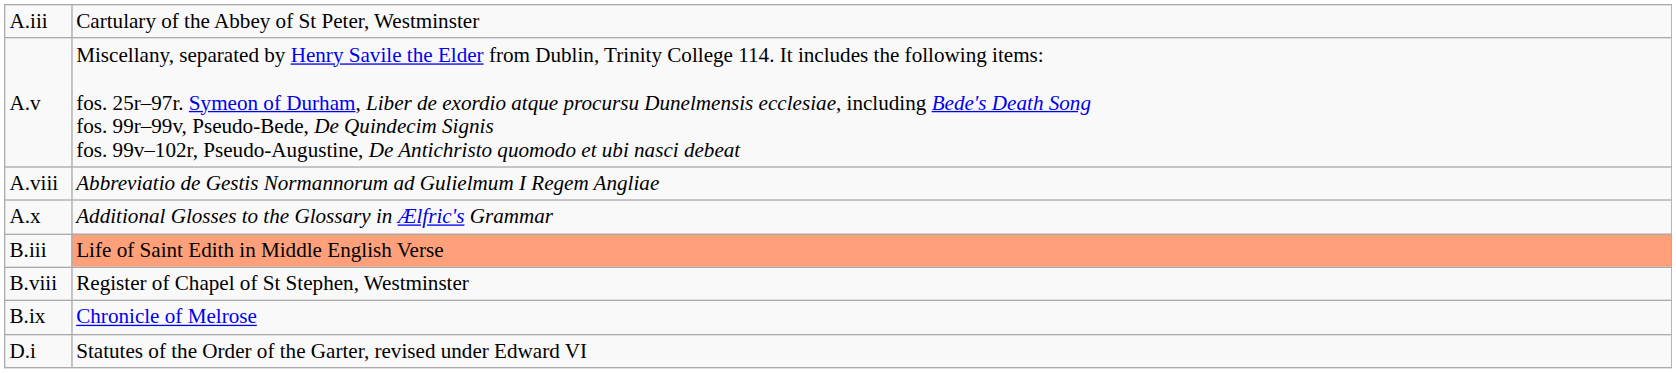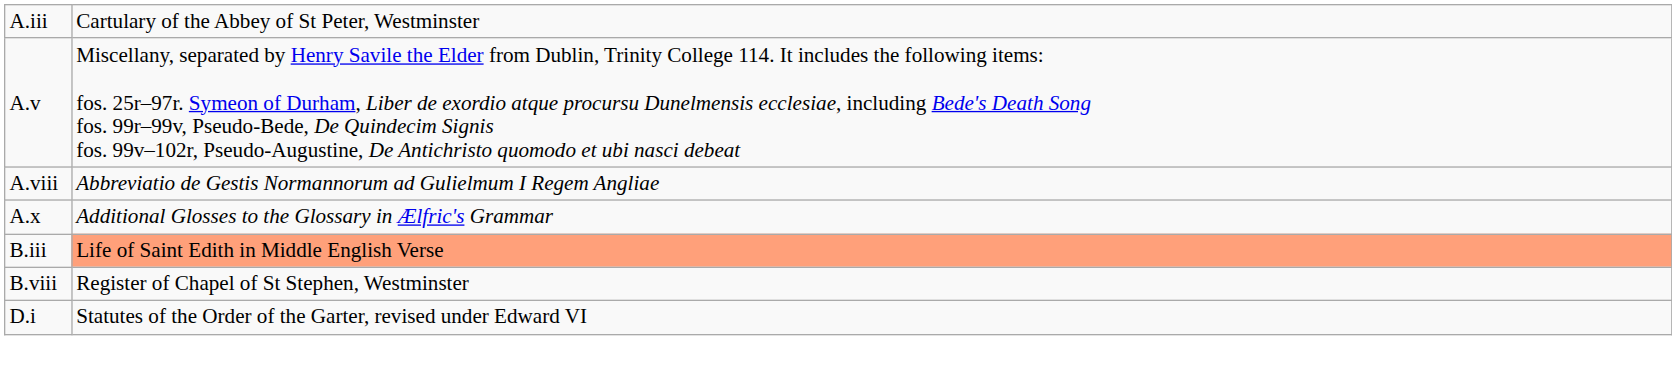- row: (27, 317)
